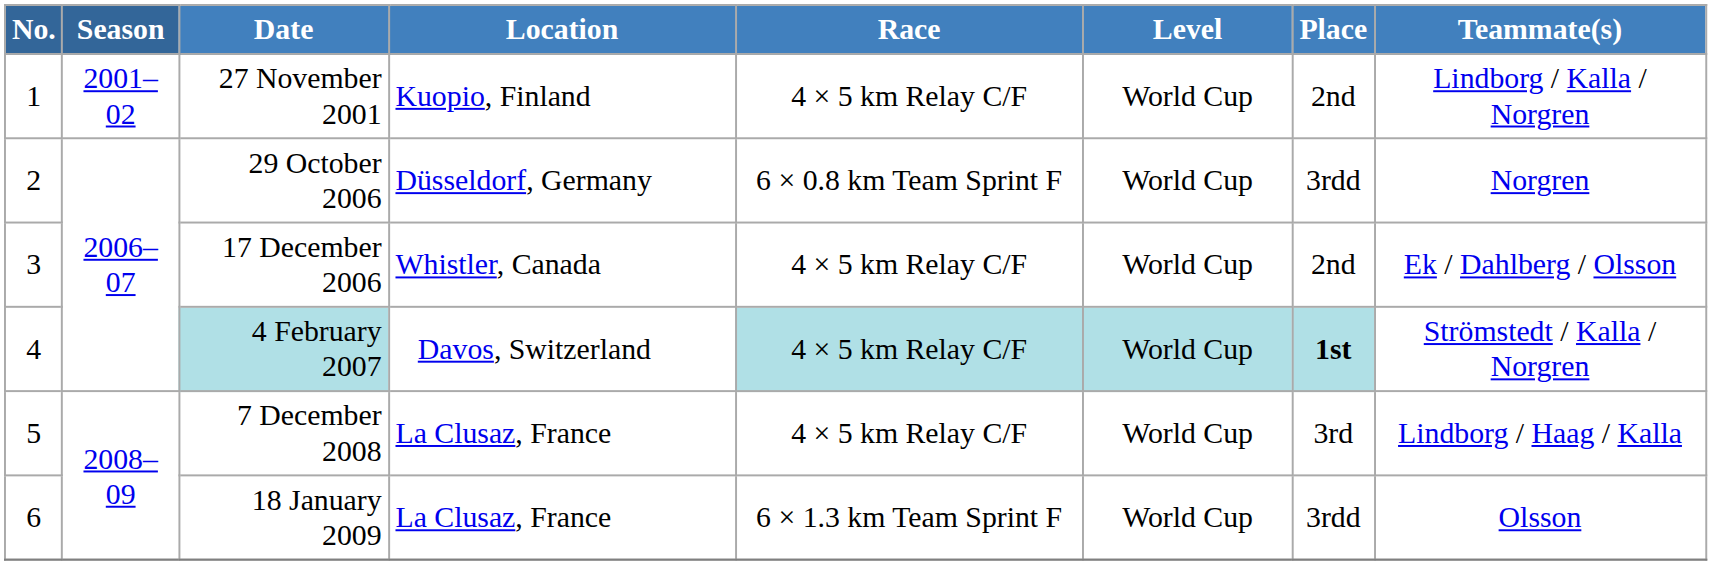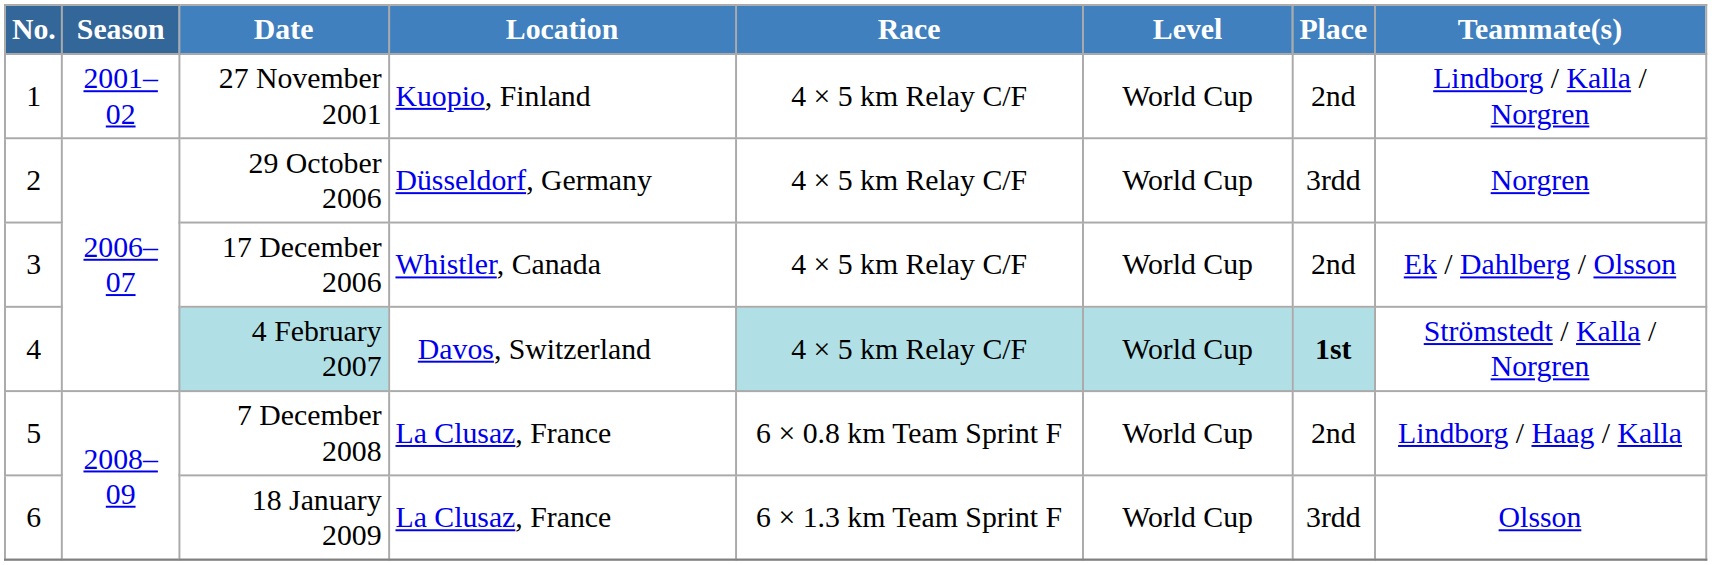(909, 180) 6 × 0.8 km Team Sprint F -> (909, 180) 4 × 5 km Relay C/F
(909, 433) 4 × 5 km Relay C/F -> (909, 433) 6 × 0.8 km Team Sprint F
(1333, 433) 3rd -> (1333, 433) 2nd
